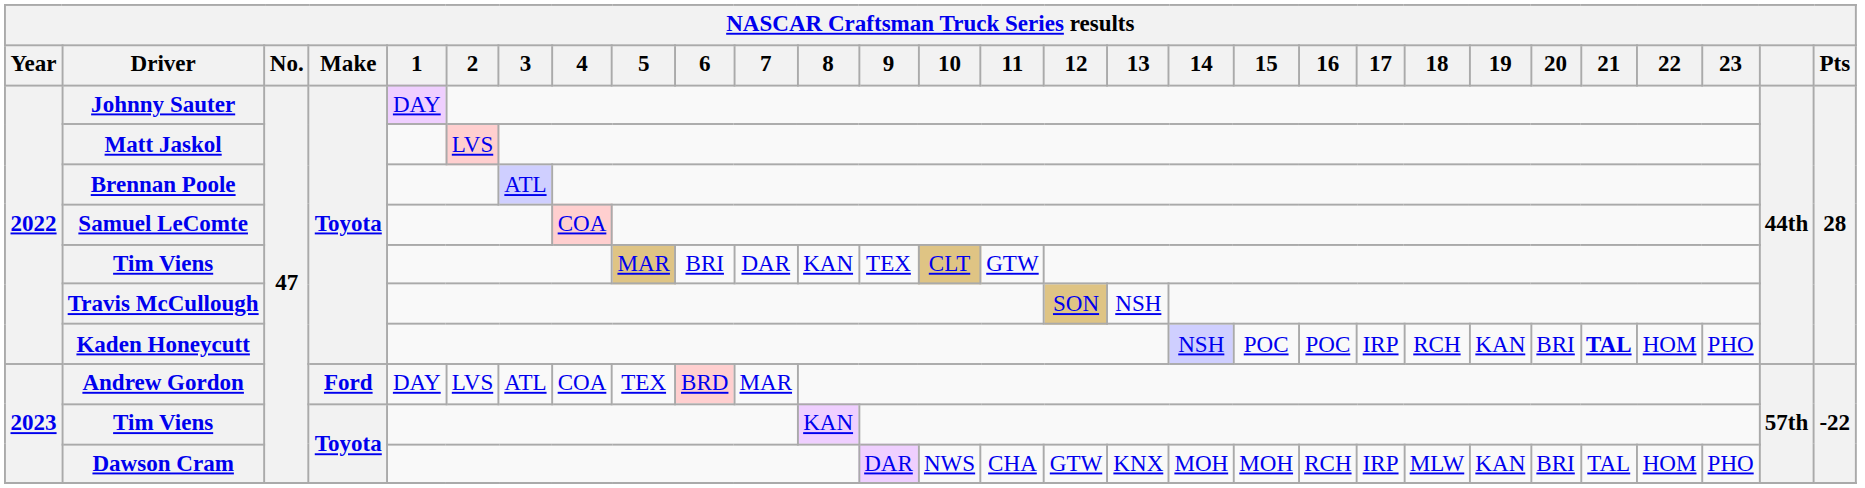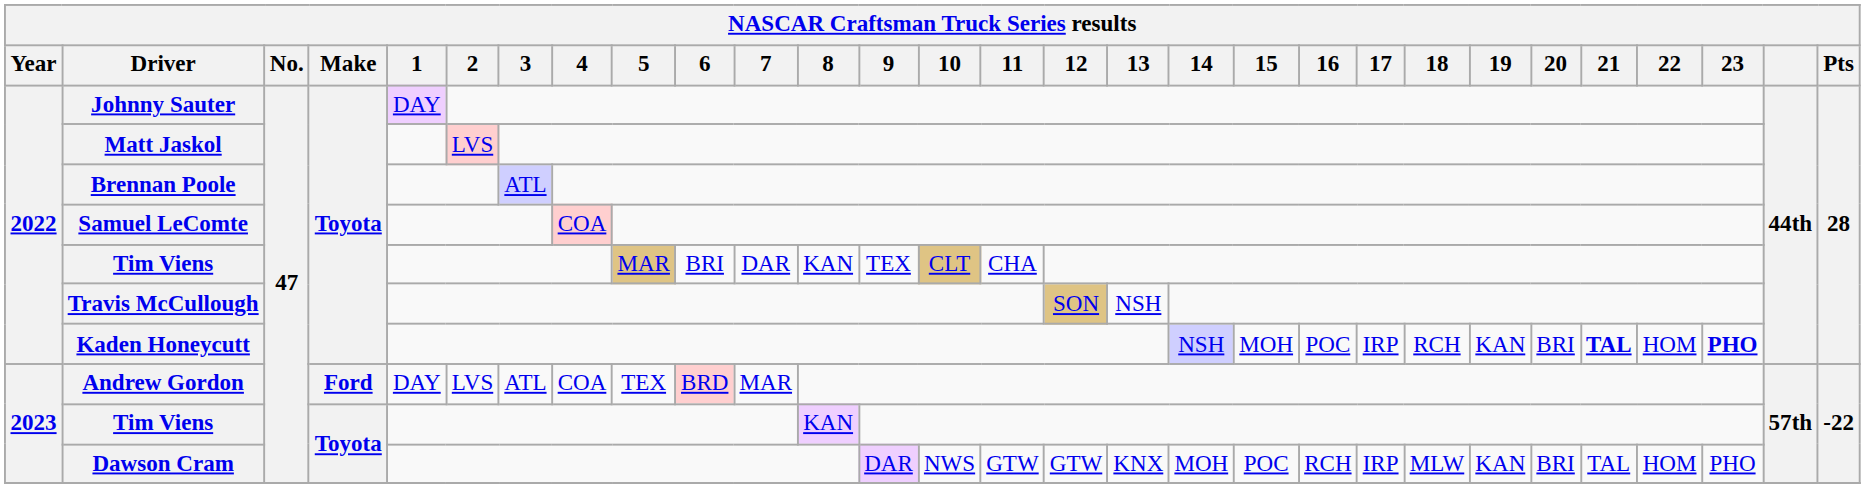(1012, 263) GTW -> (1012, 263) CHA
(1266, 343) POC -> (1266, 343) MOH
(1731, 343) normal -> (1733, 343) bold
(1012, 463) CHA -> (1012, 463) GTW
(1266, 463) MOH -> (1266, 463) POC
